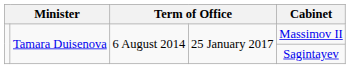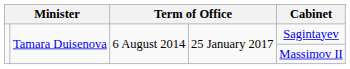(311, 34) Massimov II -> (311, 34) Sagintayev
(311, 53) Sagintayev -> (311, 53) Massimov II
